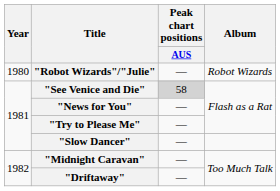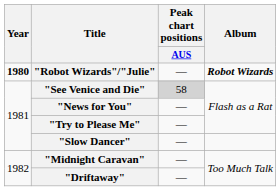(18, 71) normal -> (18, 71) bold
(240, 71) normal -> (240, 71) bold
